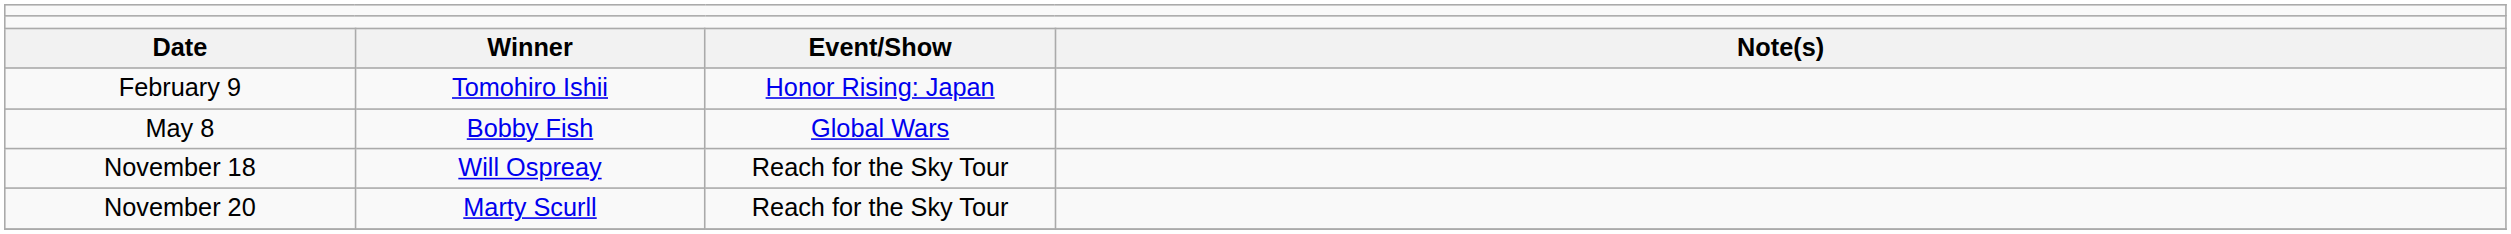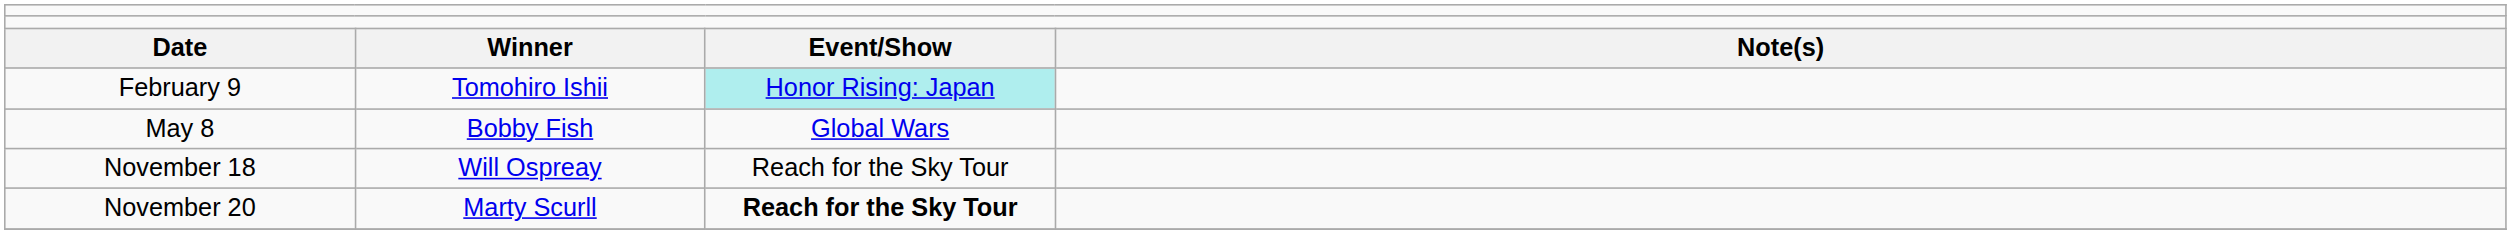(880, 87) no background -> (880, 87) paleturquoise background
(880, 208) normal -> (880, 208) bold
